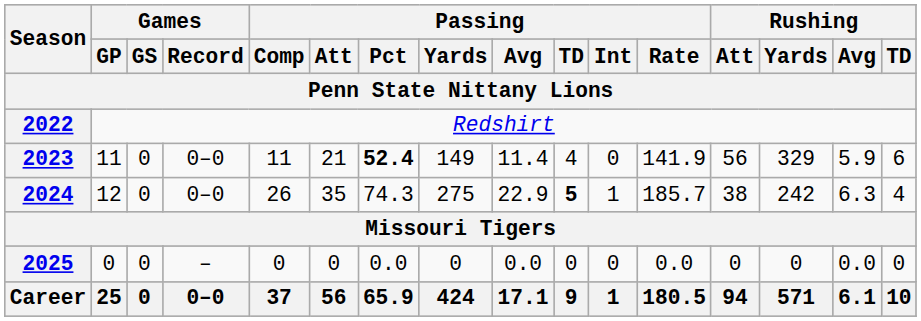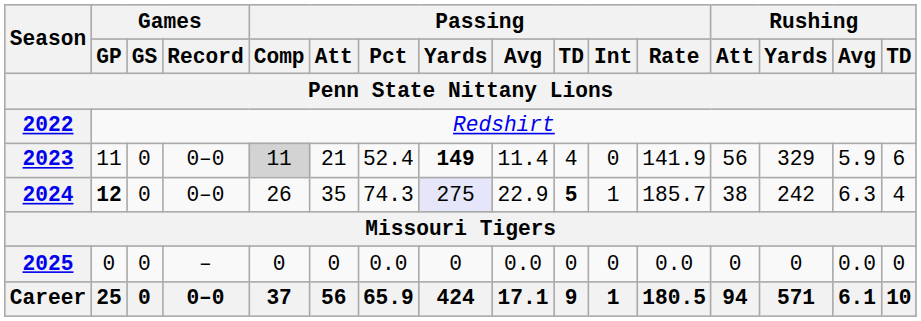(279, 160) no background -> (279, 160) lightgrey background
(388, 160) bold -> (388, 160) normal
(456, 160) normal -> (456, 160) bold
(109, 195) normal -> (109, 195) bold
(456, 195) no background -> (456, 195) lavender background
